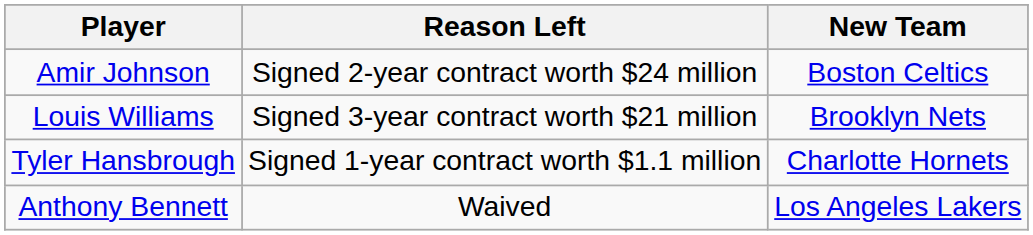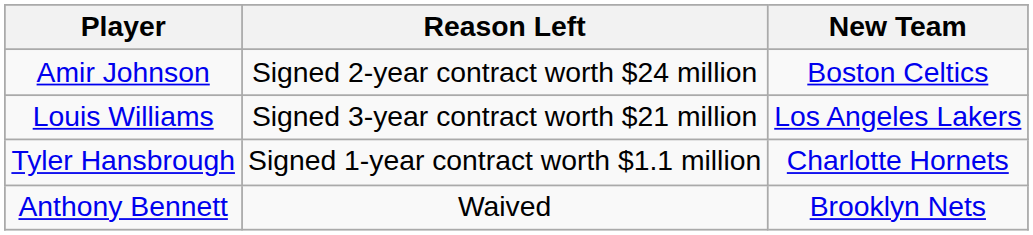(898, 116) Brooklyn Nets -> (898, 116) Los Angeles Lakers
(898, 206) Los Angeles Lakers -> (898, 206) Brooklyn Nets
